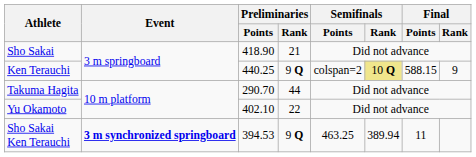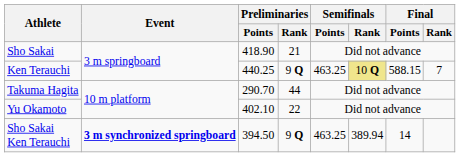(338, 71) colspan=2 -> (330, 71) 463.25
(455, 71) 9 -> (439, 71) 7
(258, 135) 394.53 -> (258, 135) 394.50
(421, 135) 11 -> (405, 135) 14
